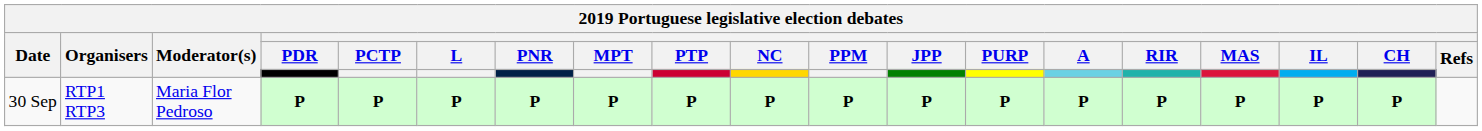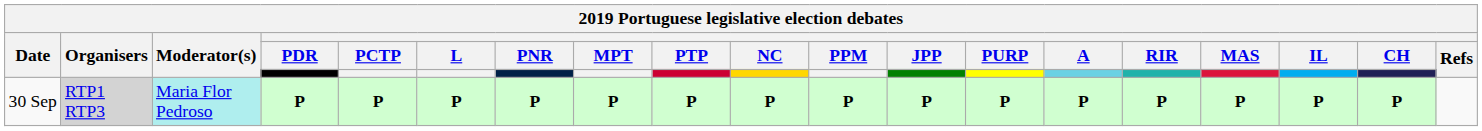(85, 101) no background -> (85, 101) lightgrey background
(194, 101) no background -> (194, 101) paleturquoise background
